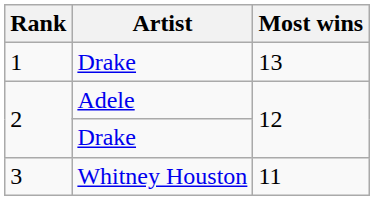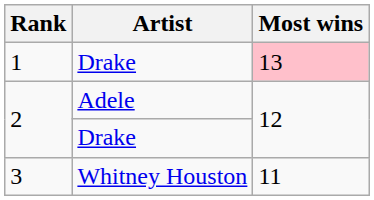(270, 61) no background -> (270, 61) pink background
